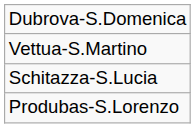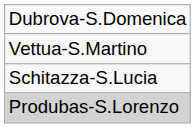(94, 107) no background -> (94, 107) lightgrey background
